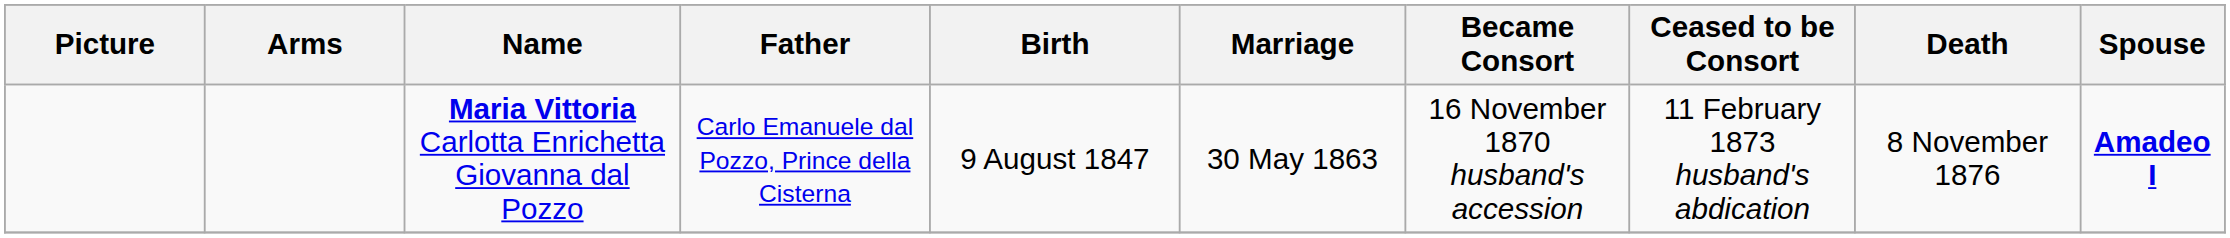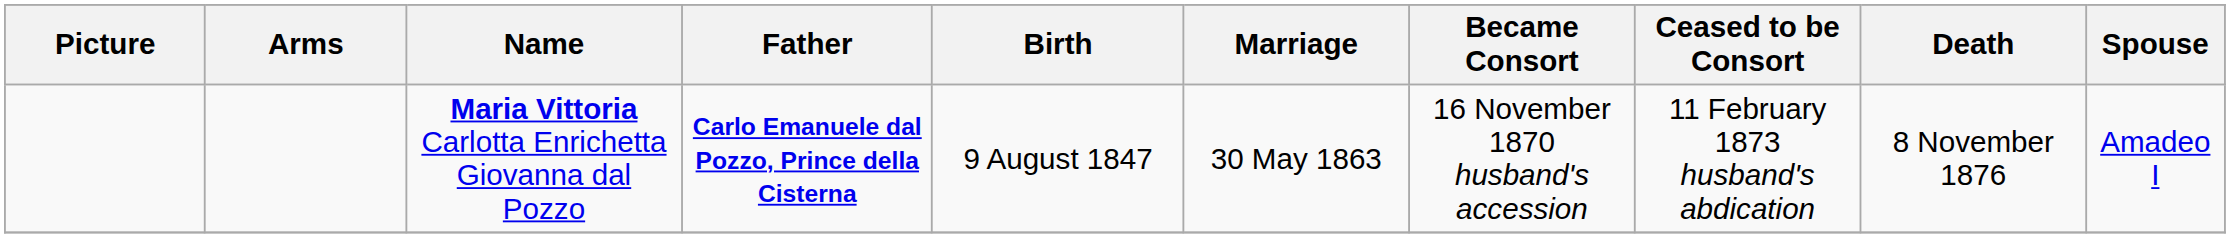(805, 160) normal -> (807, 158) bold
(2152, 158) bold -> (2155, 158) normal
